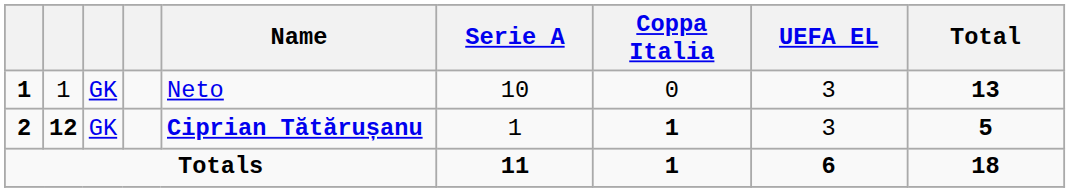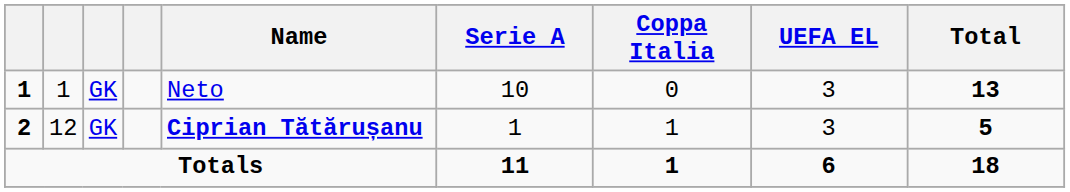(63, 129) bold -> (63, 129) normal
(672, 129) bold -> (672, 129) normal
